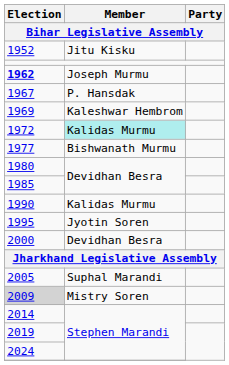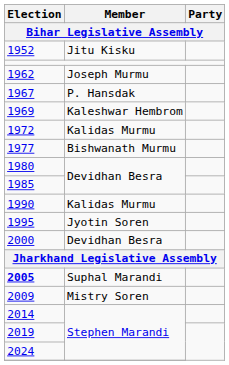(21, 74) bold -> (21, 74) normal
(111, 130) paleturquoise background -> (111, 130) no background
(21, 277) normal -> (21, 277) bold
(21, 296) lightgrey background -> (21, 296) no background
